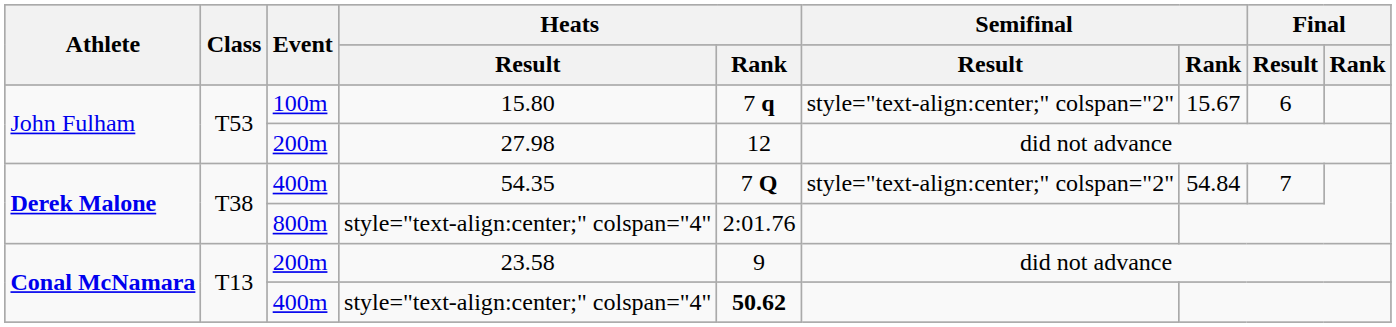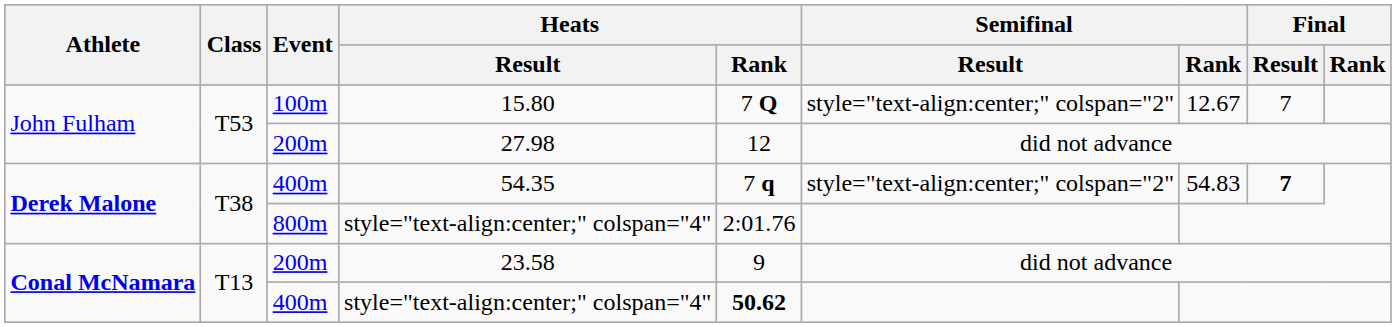(759, 104) 7 q -> (759, 104) 7 Q
(1213, 104) 15.67 -> (1213, 104) 12.67
(1285, 104) 6 -> (1285, 104) 7
(759, 183) 7 Q -> (759, 183) 7 q
(1213, 183) 54.84 -> (1213, 183) 54.83
(1285, 183) normal -> (1285, 183) bold
